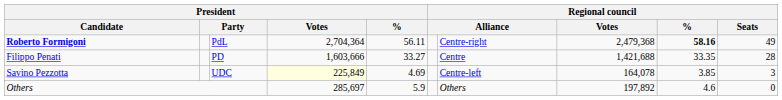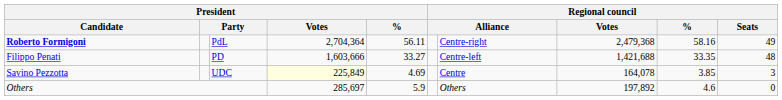(704, 42) bold -> (704, 42) normal
(453, 57) Centre -> (460, 57) Centre-left
(770, 57) 28 -> (770, 57) 48
(460, 73) Centre-left -> (453, 73) Centre
